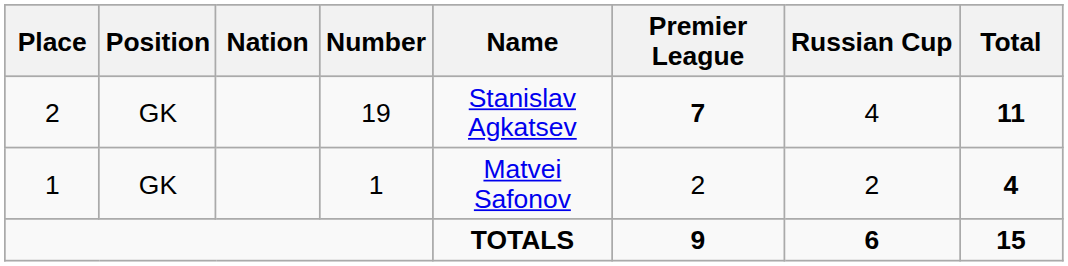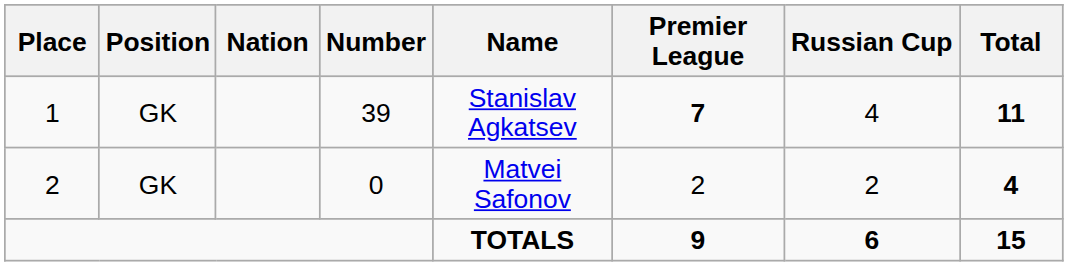(52, 112) 2 -> (52, 112) 1
(376, 112) 19 -> (376, 112) 39
(52, 184) 1 -> (52, 184) 2
(376, 184) 1 -> (376, 184) 0
